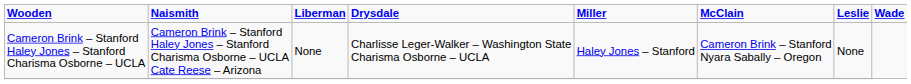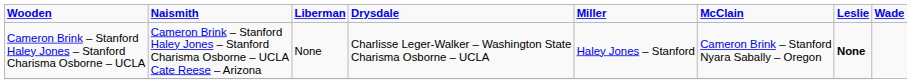(851, 51) normal -> (851, 51) bold
